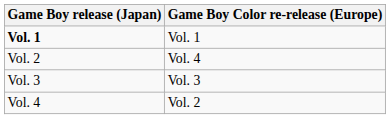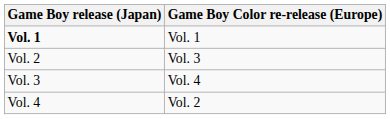(184, 59) Vol. 4 -> (184, 59) Vol. 3
(184, 80) Vol. 3 -> (184, 80) Vol. 4
